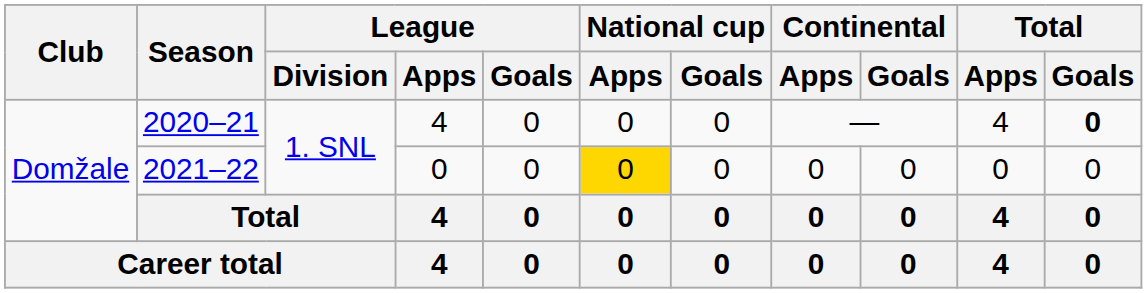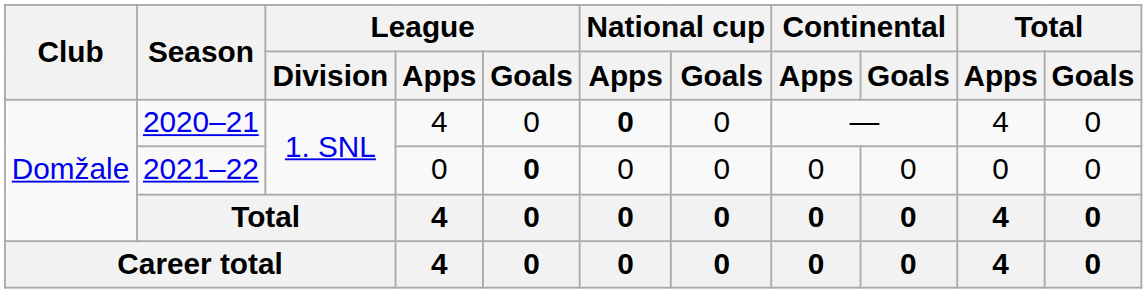(626, 122) normal -> (626, 122) bold
(1093, 122) bold -> (1093, 122) normal
(531, 169) normal -> (531, 169) bold
(626, 169) gold background -> (626, 169) no background
